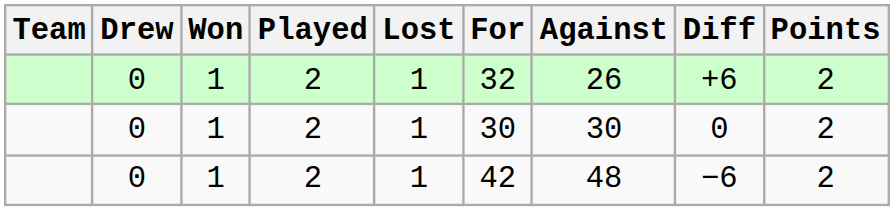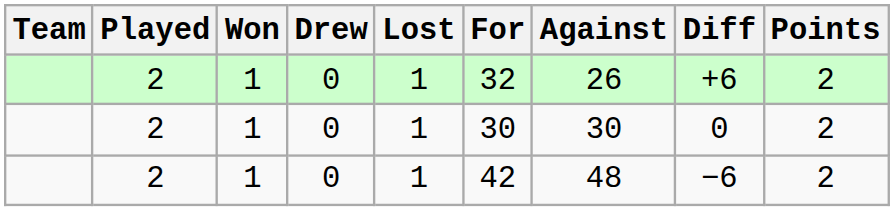columns swapped: (313, 30) <-> (137, 30)
